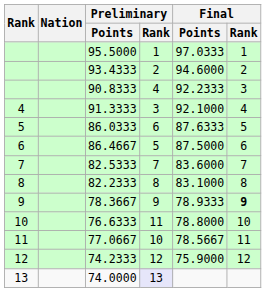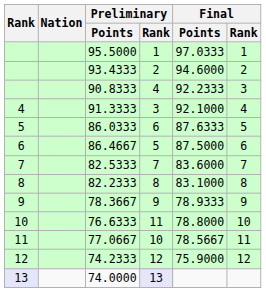(244, 202) bold -> (244, 202) normal
(21, 278) no background -> (21, 278) lavender background
